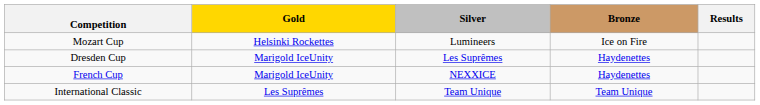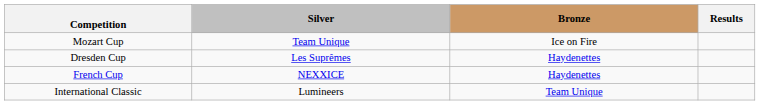- column: (294, 18)
(473, 41) Lumineers -> (321, 41) Team Unique
(473, 91) Team Unique -> (321, 91) Lumineers
